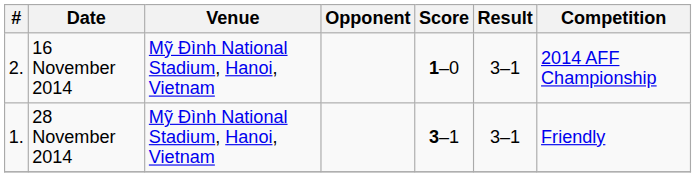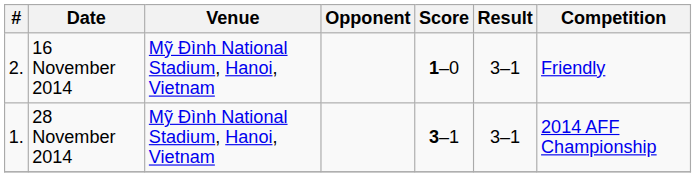(599, 67) 2014 AFF Championship -> (573, 67) Friendly
(573, 137) Friendly -> (599, 137) 2014 AFF Championship
